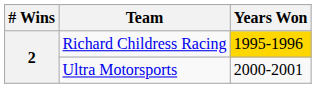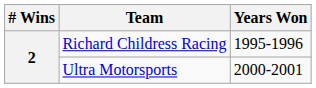(268, 44) gold background -> (268, 44) no background
